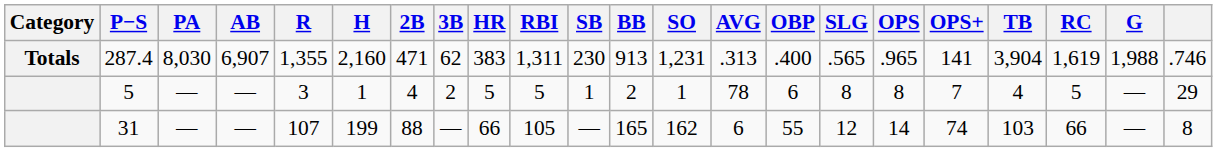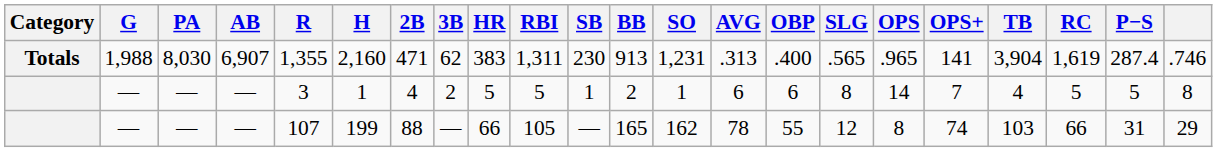columns swapped: (1134, 22) <-> (129, 22)
(738, 93) 78 -> (738, 93) 6
(899, 93) 8 -> (899, 93) 14
(1187, 93) 29 -> (1187, 93) 8
(738, 128) 6 -> (738, 128) 78
(899, 128) 14 -> (899, 128) 8
(1187, 128) 8 -> (1187, 128) 29
